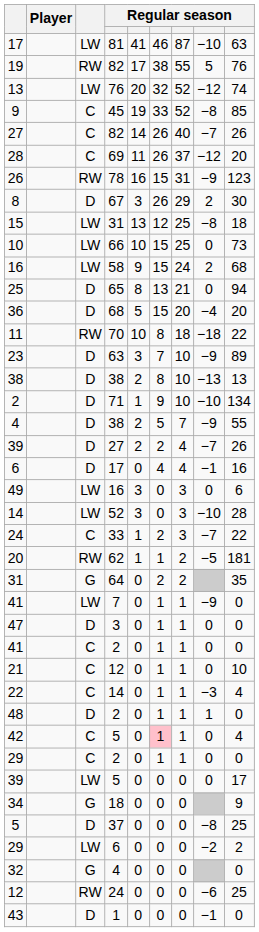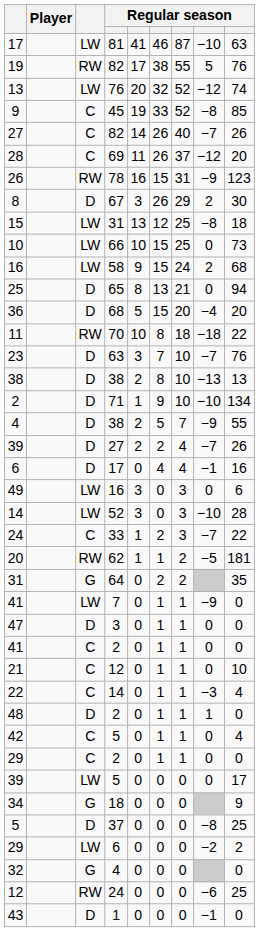(209, 357) −9 -> (209, 357) −7
(239, 357) 89 -> (239, 357) 76
(160, 736) pink background -> (160, 736) no background
